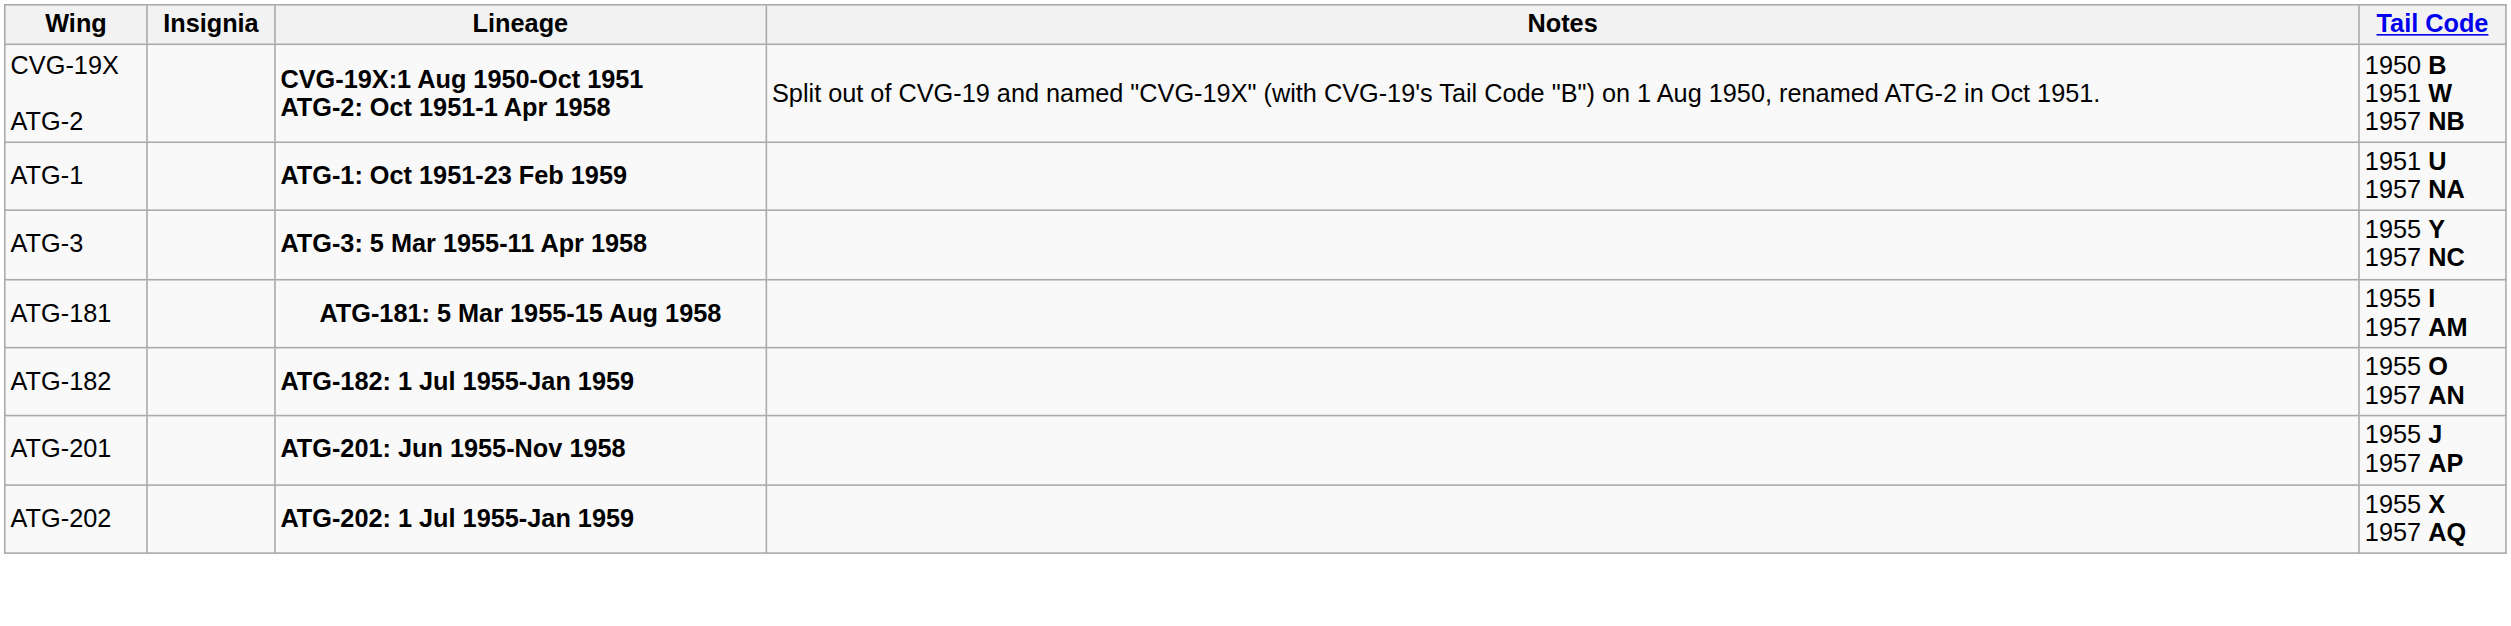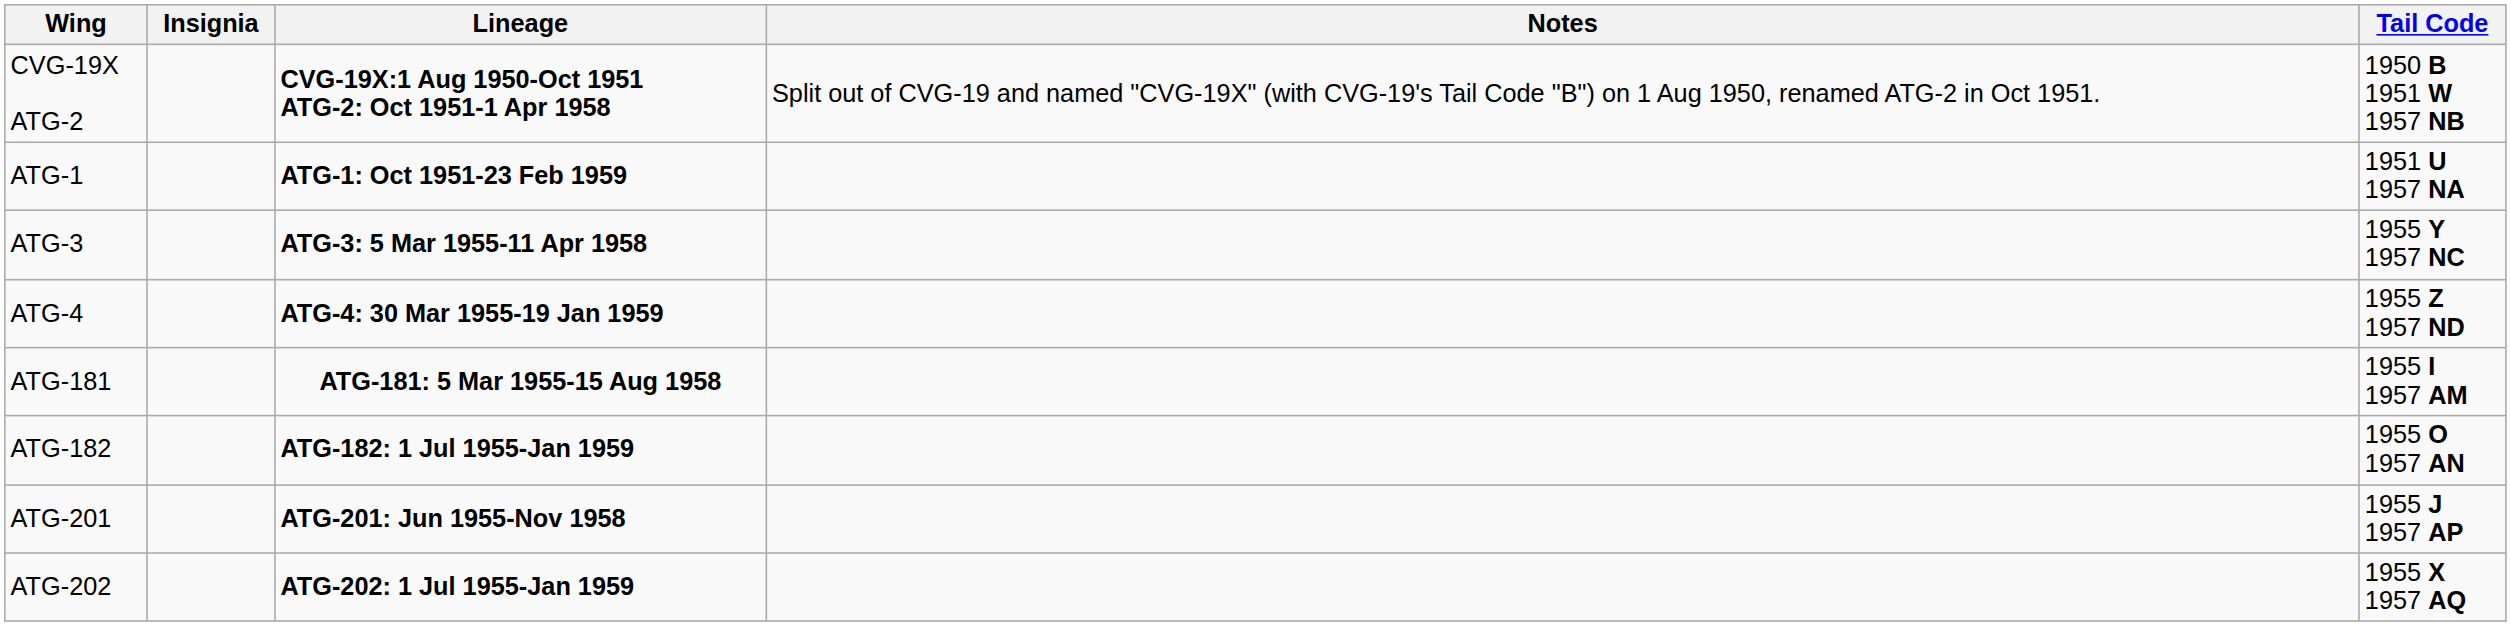+ row: (47, 312)
